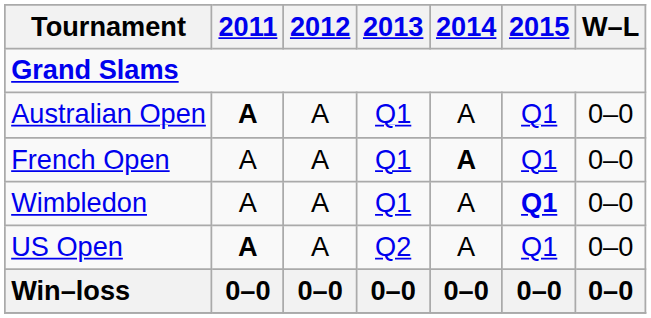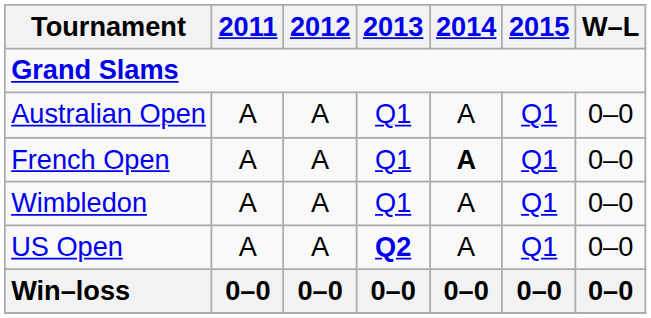(248, 114) bold -> (248, 114) normal
(539, 202) bold -> (539, 202) normal
(248, 246) bold -> (248, 246) normal
(393, 246) normal -> (393, 246) bold
